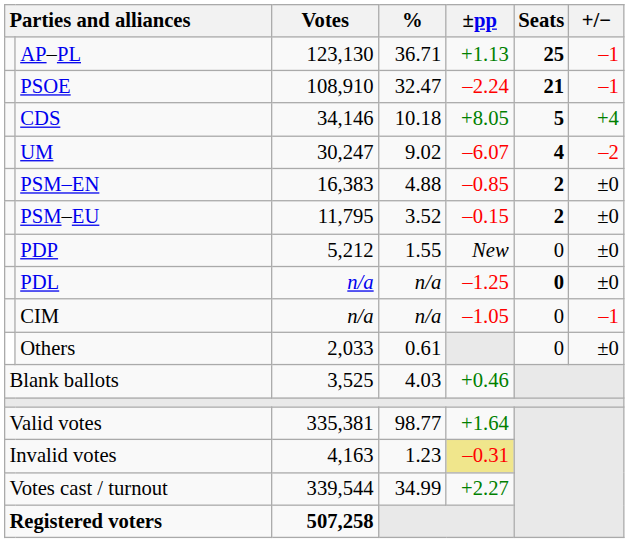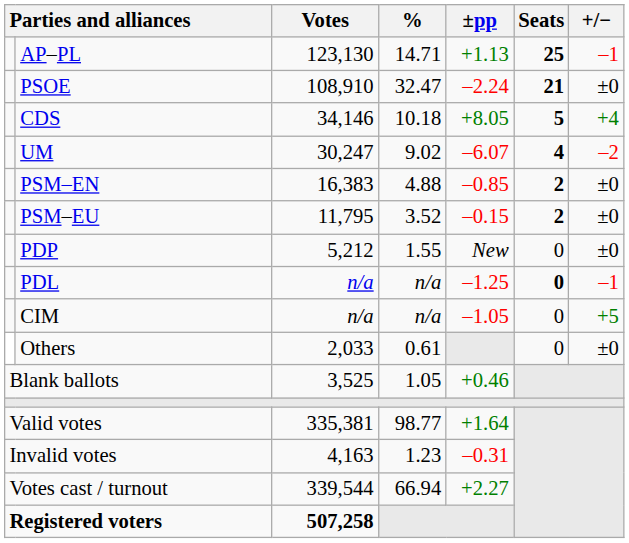(418, 53) 36.71 -> (418, 53) 14.71
(609, 86) –1 -> (608, 86) ±0
(608, 282) ±0 -> (609, 282) –1
(609, 315) –1 -> (608, 315) +5
(423, 380) 4.03 -> (423, 380) 1.05
(486, 455) khaki background -> (486, 455) no background
(418, 488) 34.99 -> (418, 488) 66.94
